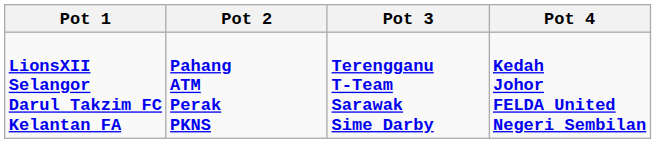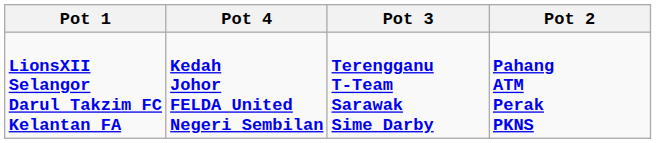columns swapped: (247, 19) <-> (570, 19)
